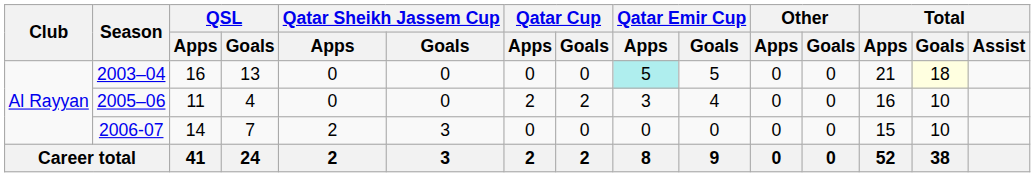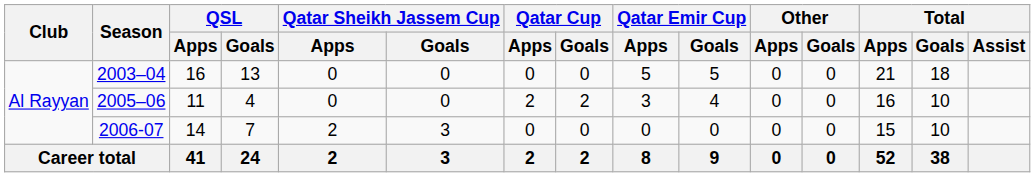(646, 74) paleturquoise background -> (646, 74) no background
(940, 74) lightyellow background -> (940, 74) no background
